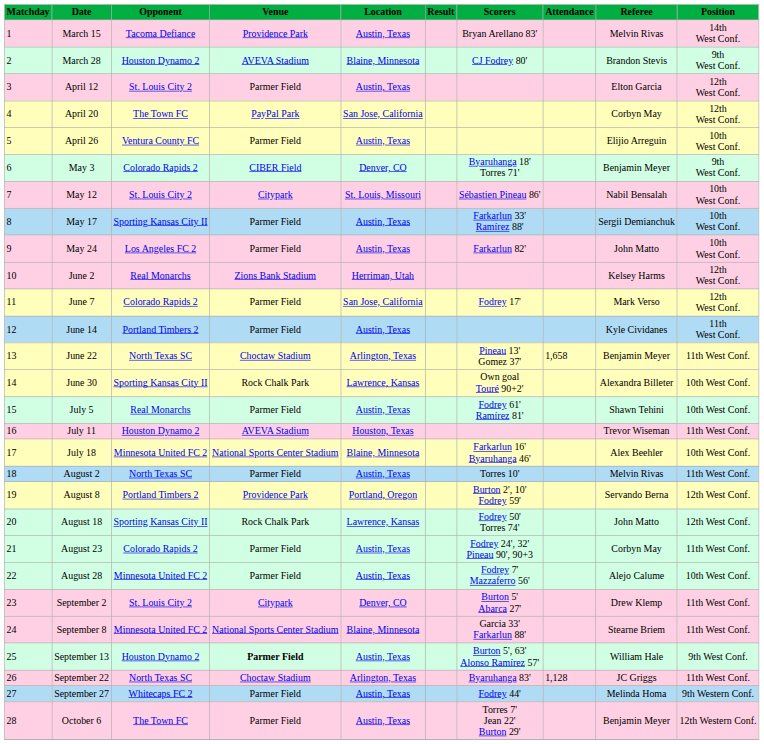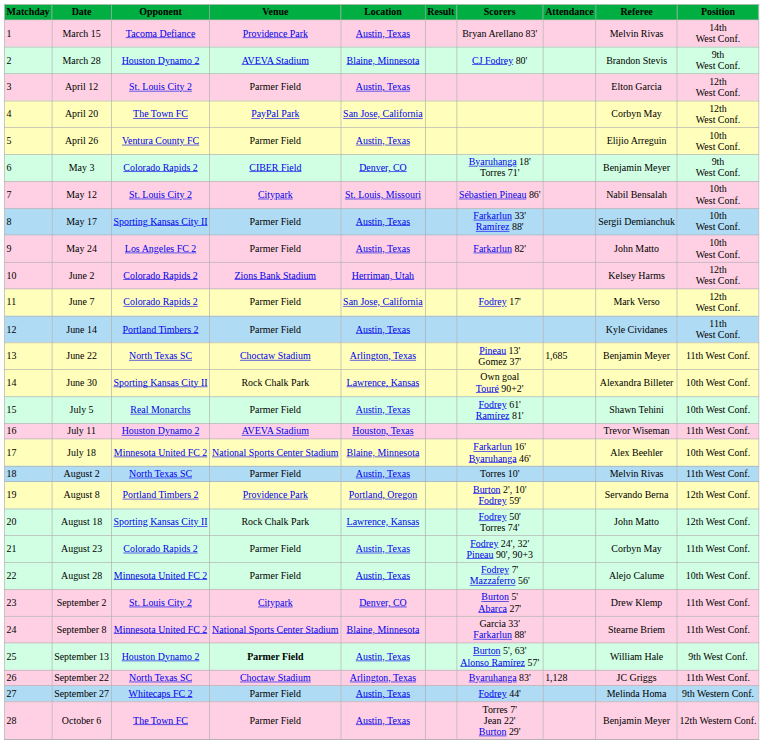(161, 275) Real Monarchs -> (161, 275) Colorado Rapids 2
(556, 356) 1,658 -> (556, 356) 1,685
